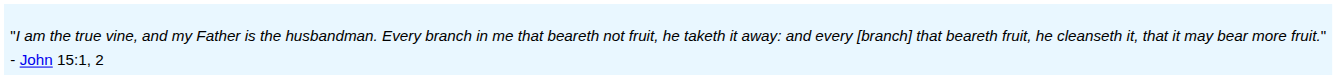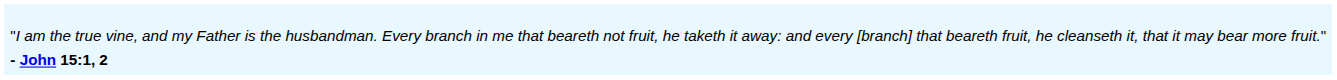(57, 60) normal -> (59, 60) bold
